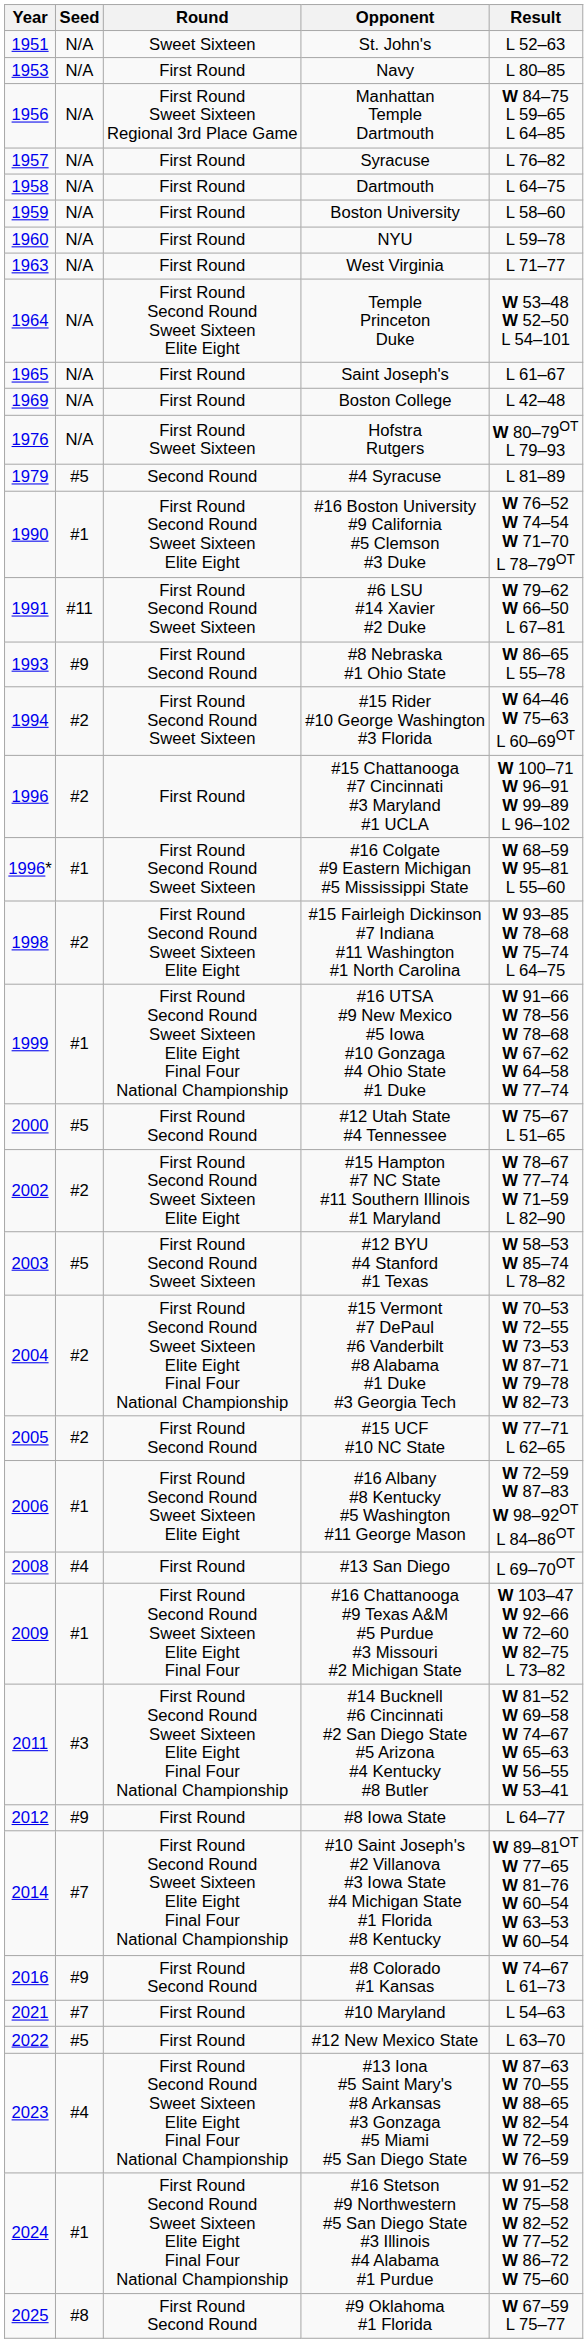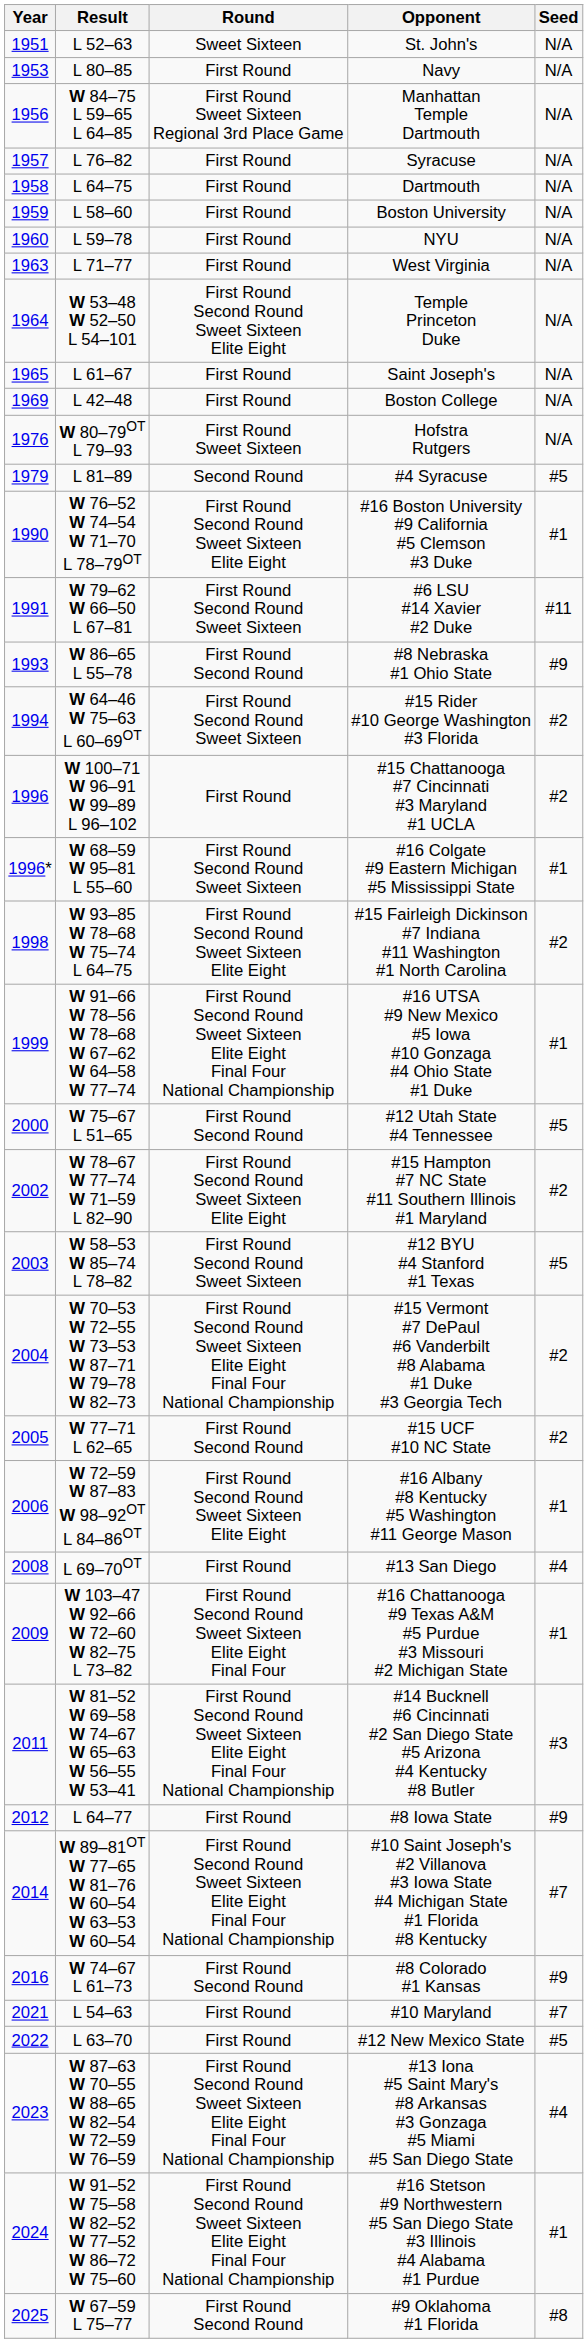columns swapped: (79, 17) <-> (536, 17)
